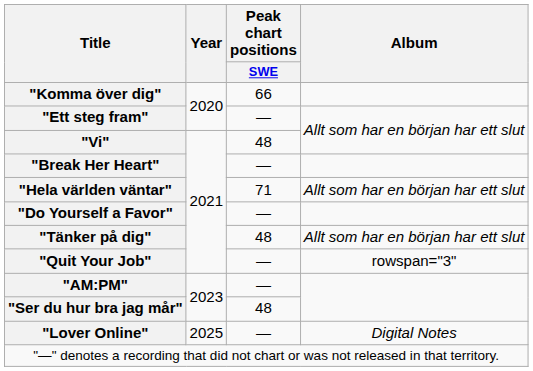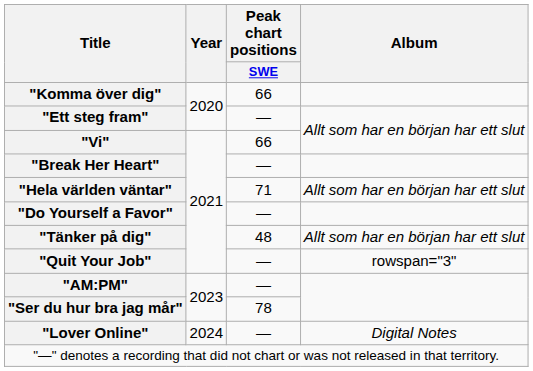(263, 141) 48 -> (263, 141) 66
(263, 308) 48 -> (263, 308) 78
(206, 332) 2025 -> (206, 332) 2024
